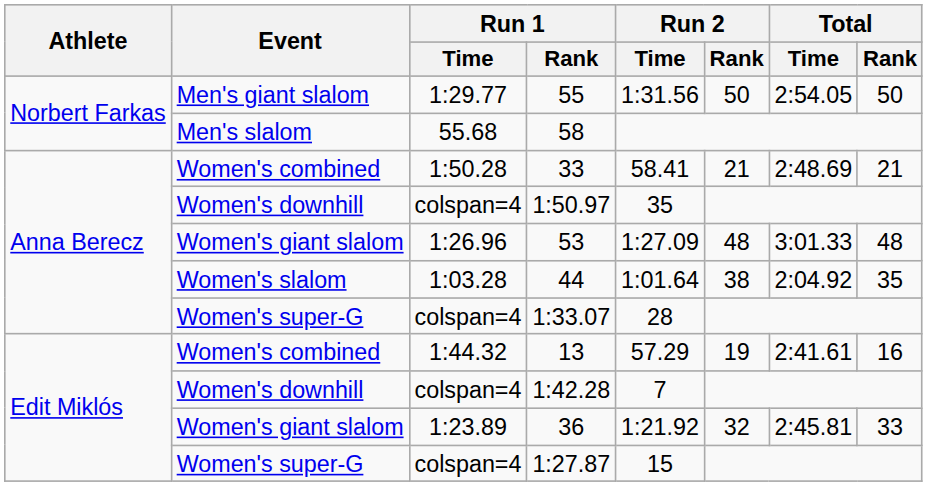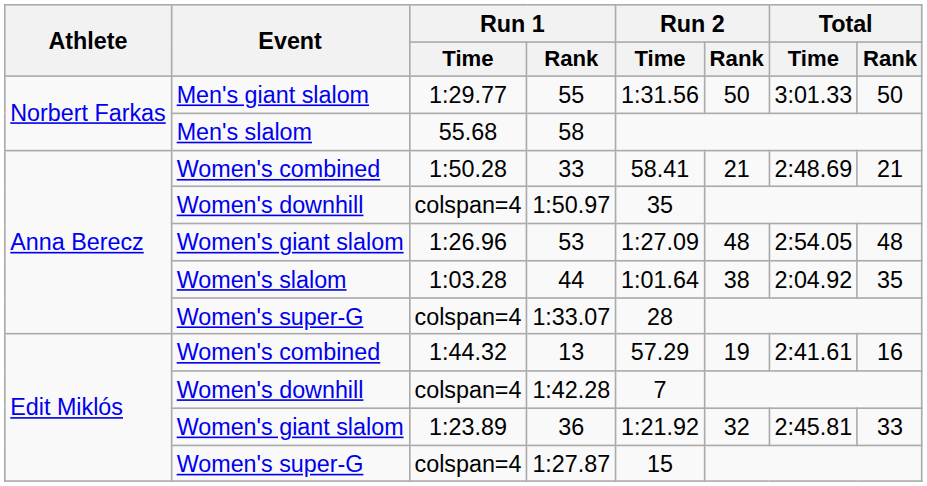(813, 95) 2:54.05 -> (813, 95) 3:01.33
(813, 243) 3:01.33 -> (813, 243) 2:54.05
